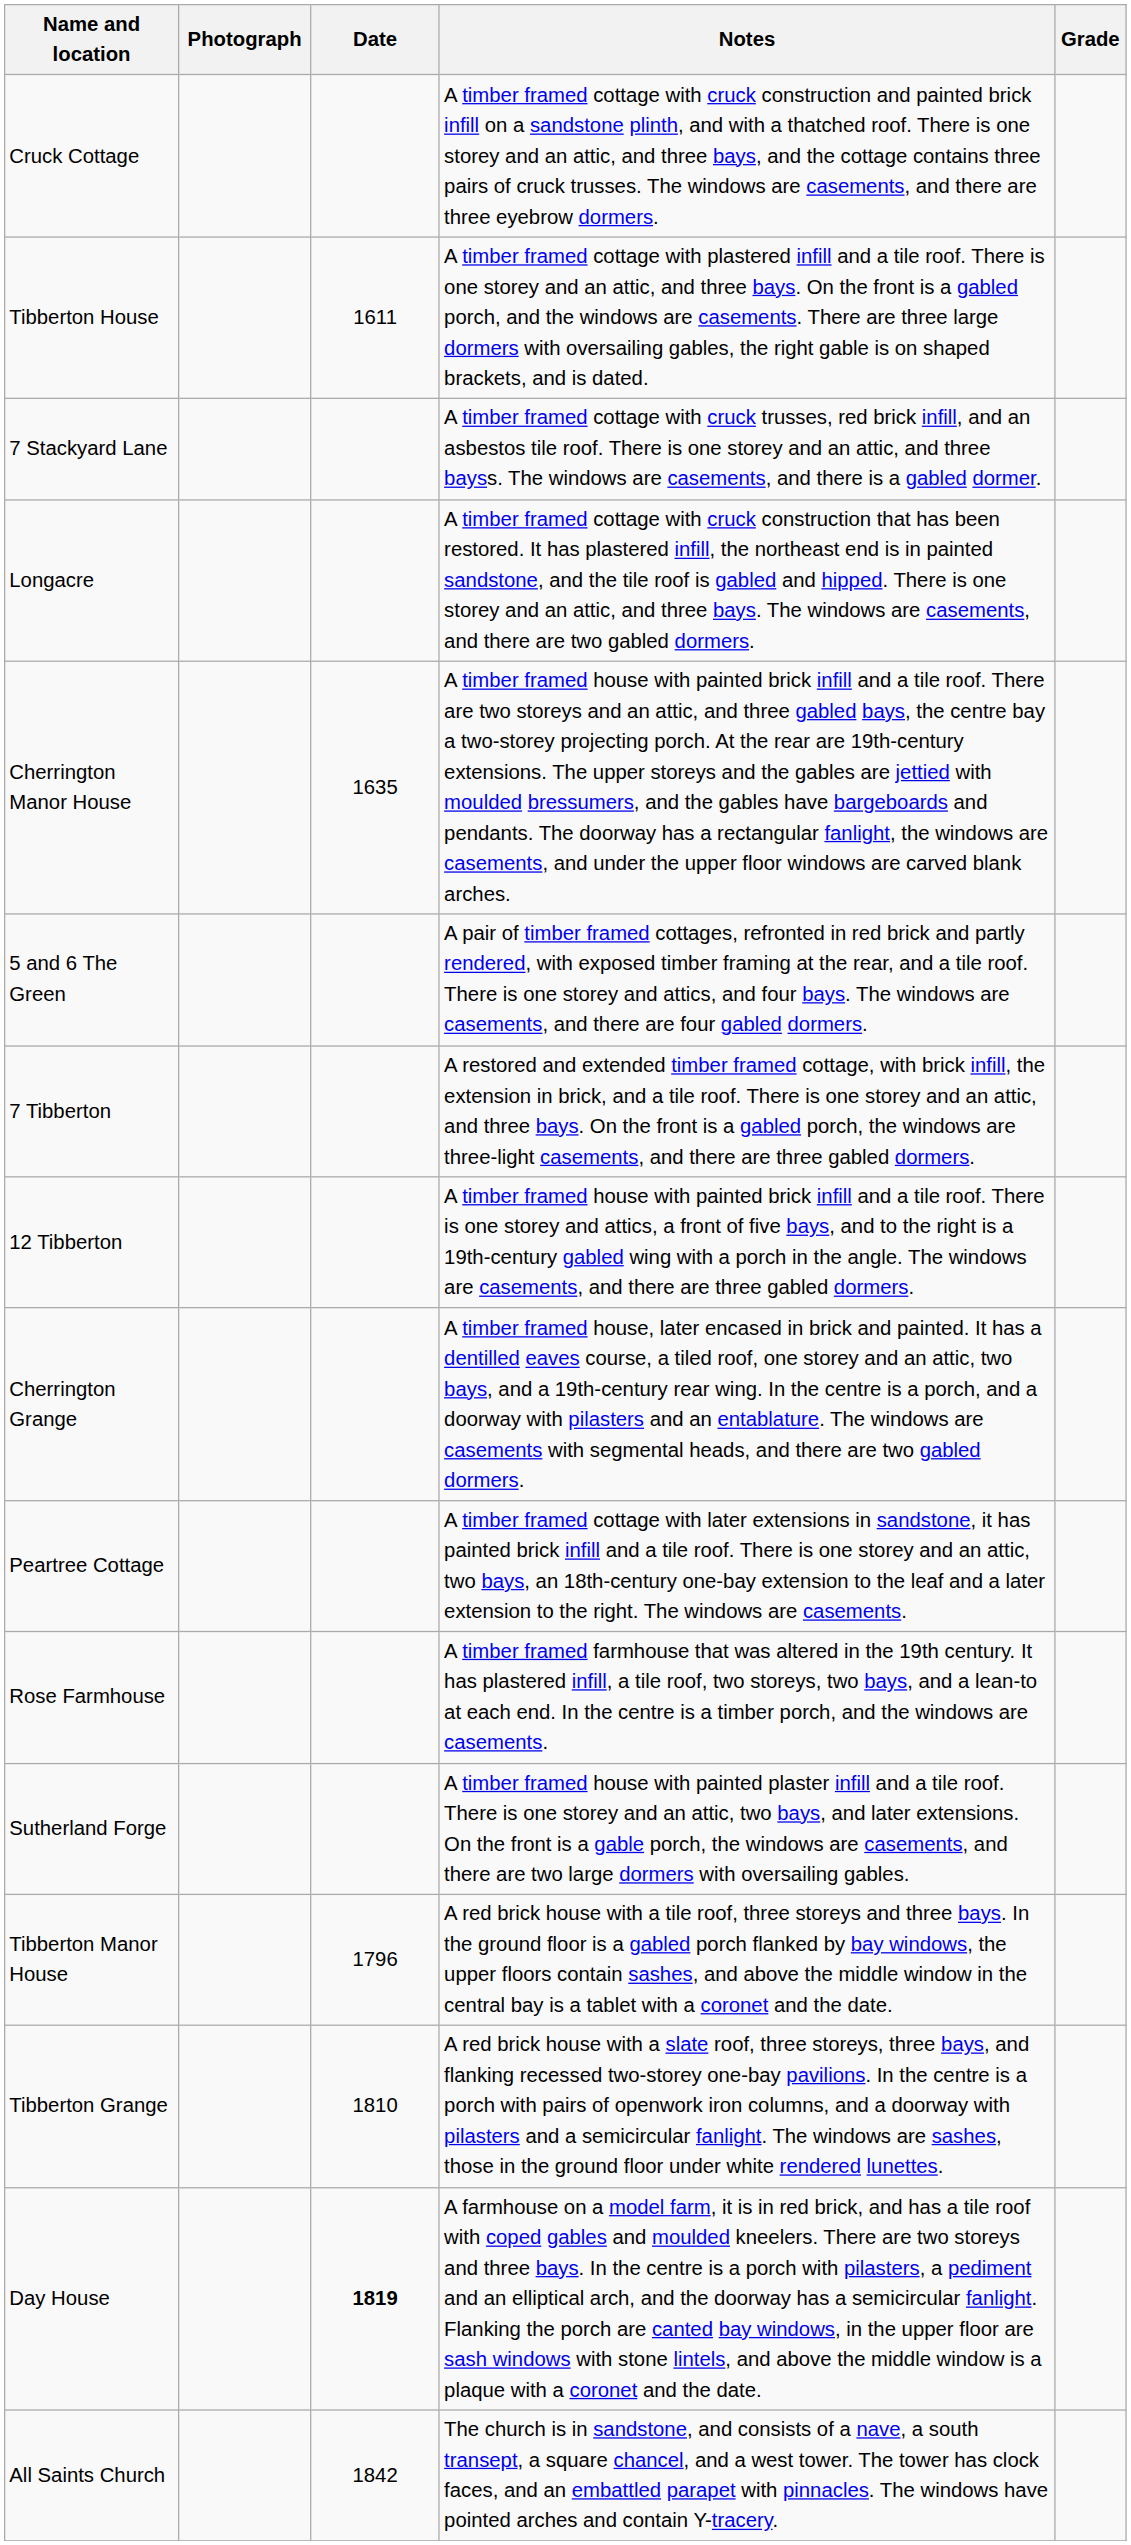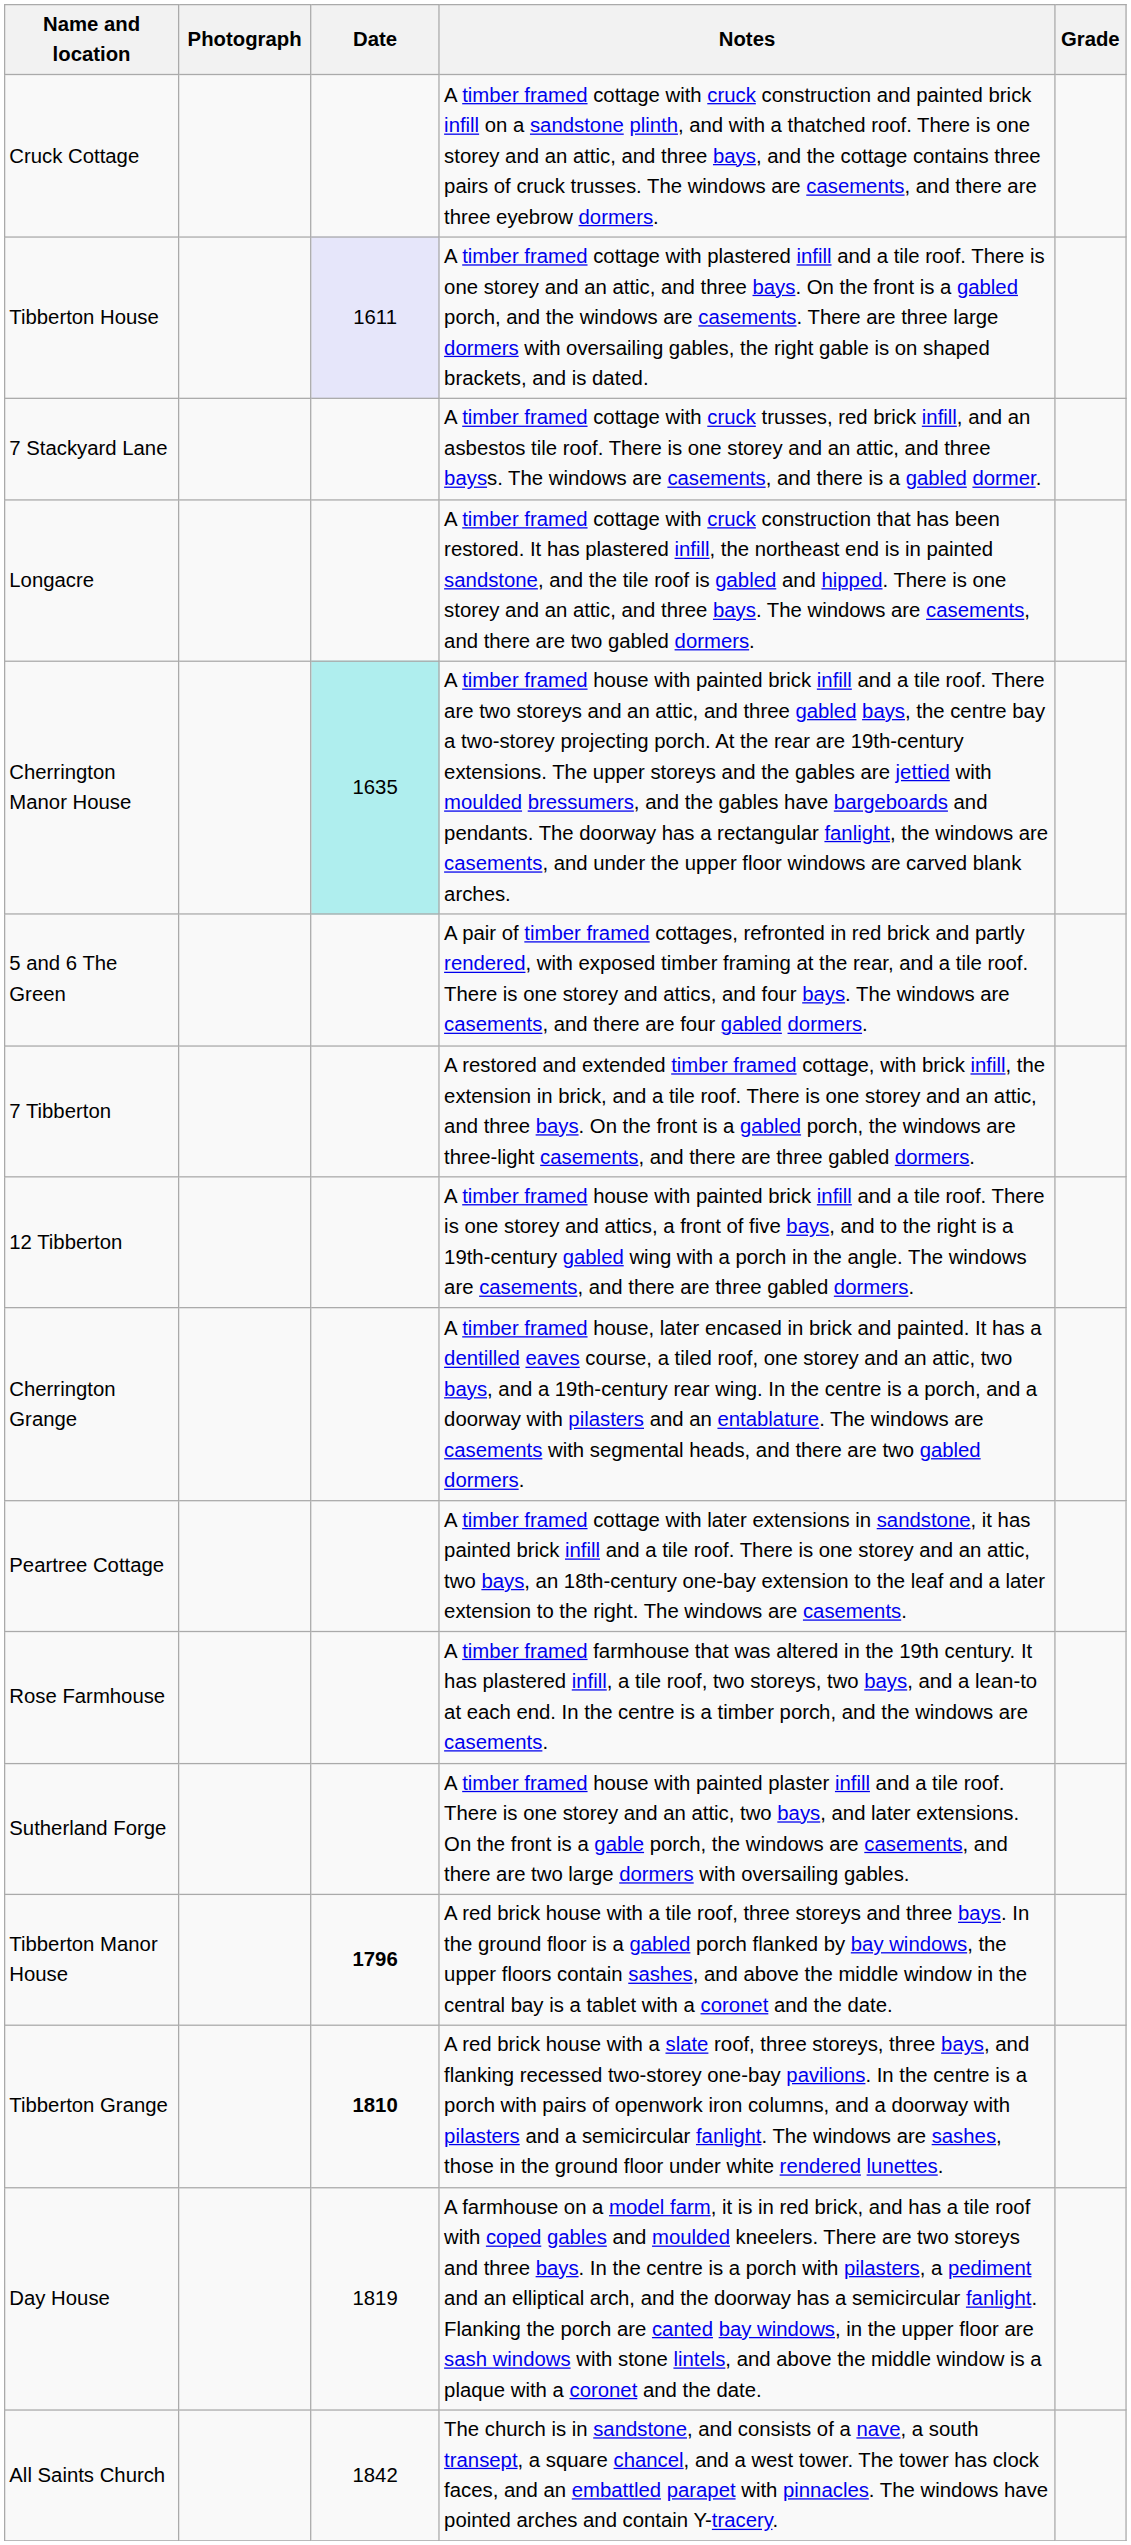(375, 317) no background -> (375, 317) lavender background
(375, 787) no background -> (375, 787) paleturquoise background
(375, 1959) normal -> (375, 1959) bold
(375, 2106) normal -> (375, 2106) bold
(375, 2298) bold -> (375, 2298) normal
